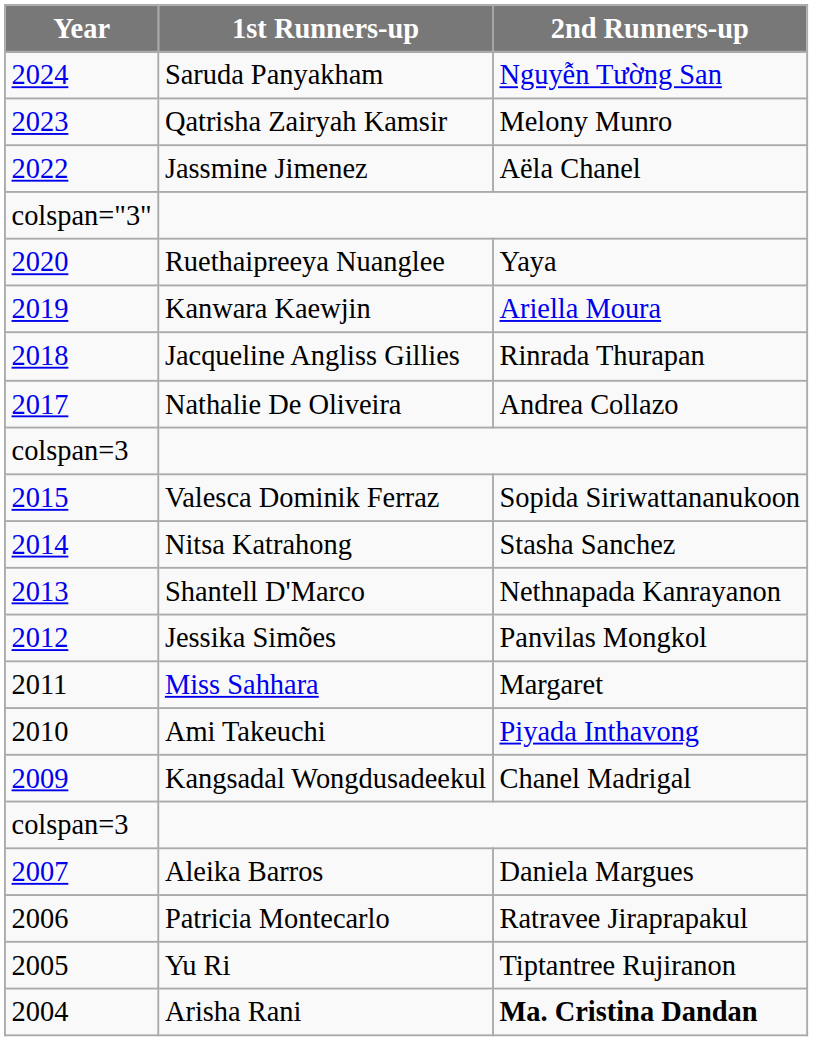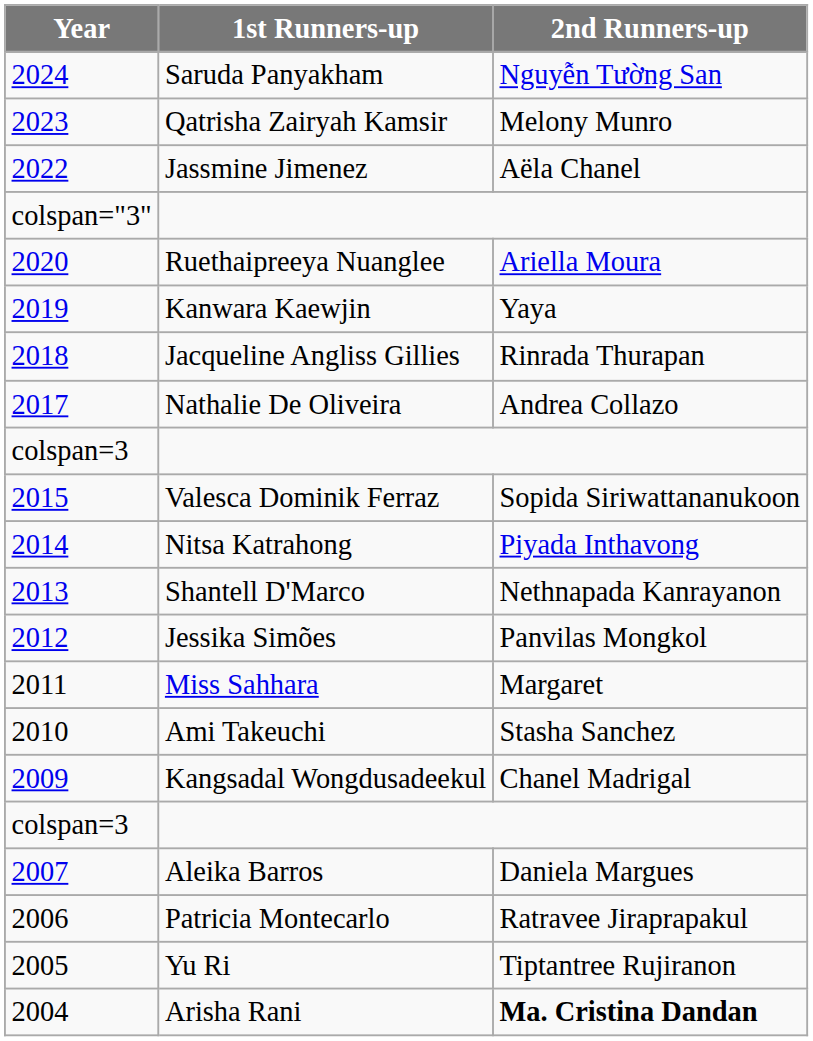(528, 262) Yaya -> (580, 262) Ariella Moura
(580, 309) Ariella Moura -> (528, 309) Yaya
(587, 543) Stasha Sanchez -> (599, 543) Piyada Inthavong
(599, 731) Piyada Inthavong -> (587, 731) Stasha Sanchez
